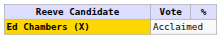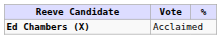(48, 27) gold background -> (48, 27) no background
